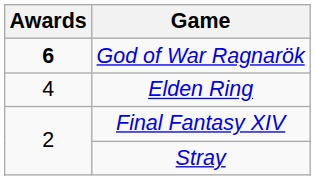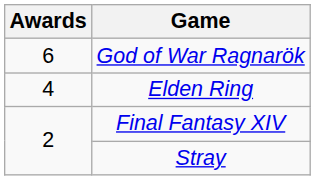(48, 55) bold -> (48, 55) normal
